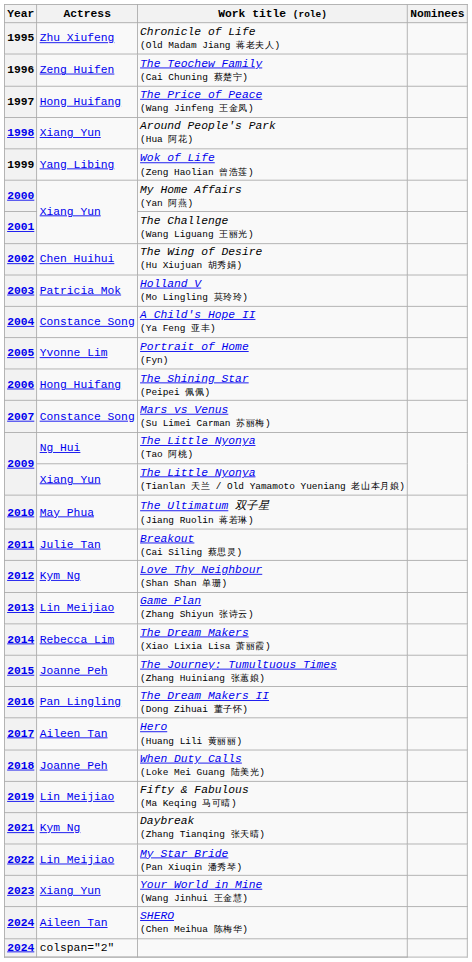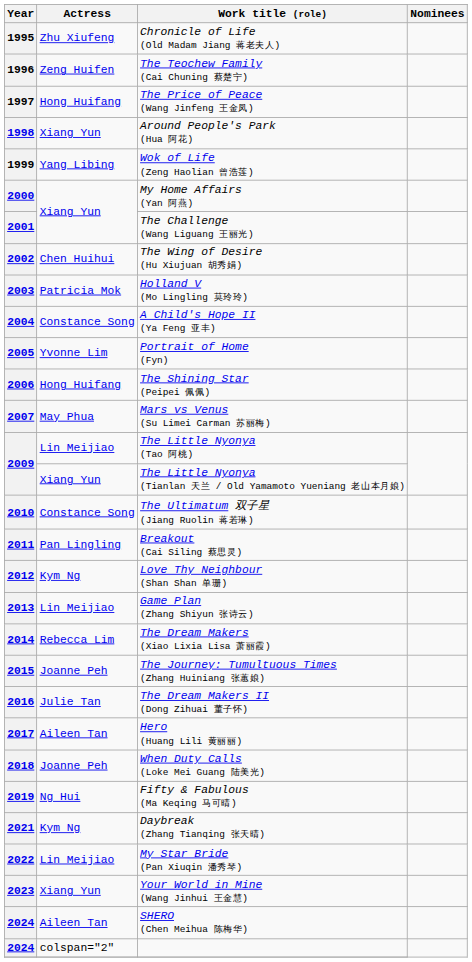(87, 416) Constance Song -> (67, 416) May Phua
(60, 448) Ng Hui -> (77, 448) Lin Meijiao
(67, 512) May Phua -> (87, 512) Constance Song
(70, 545) Julie Tan -> (80, 545) Pan Lingling
(80, 702) Pan Lingling -> (70, 702) Julie Tan
(77, 797) Lin Meijiao -> (60, 797) Ng Hui
